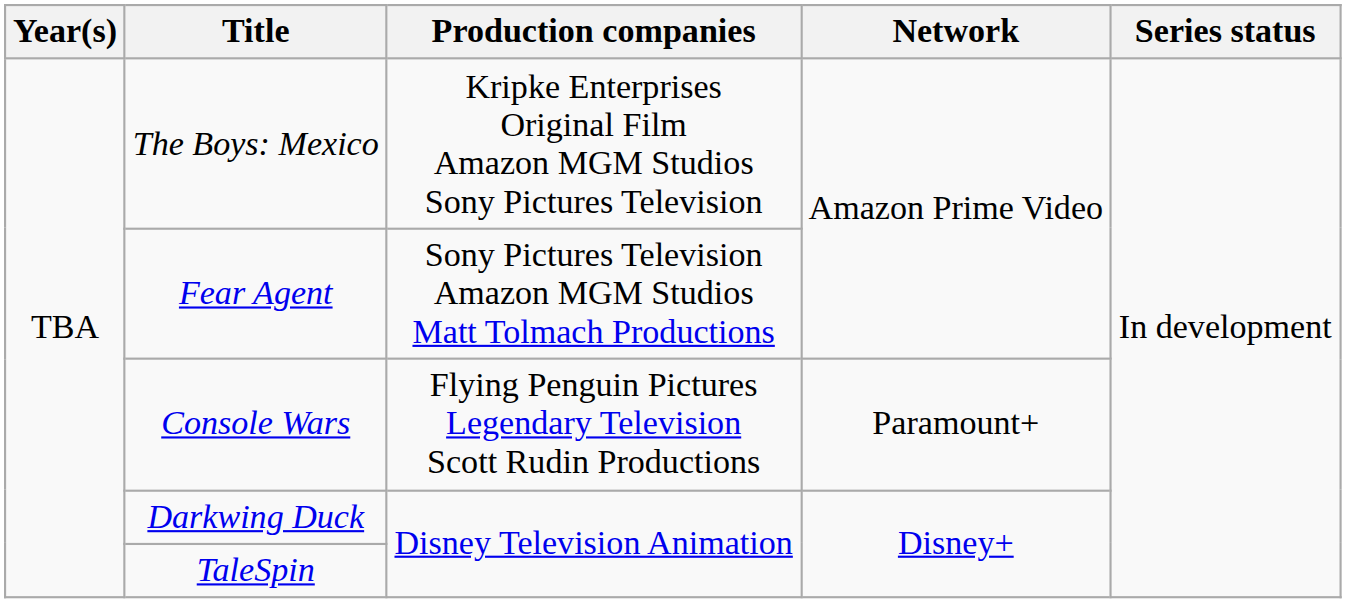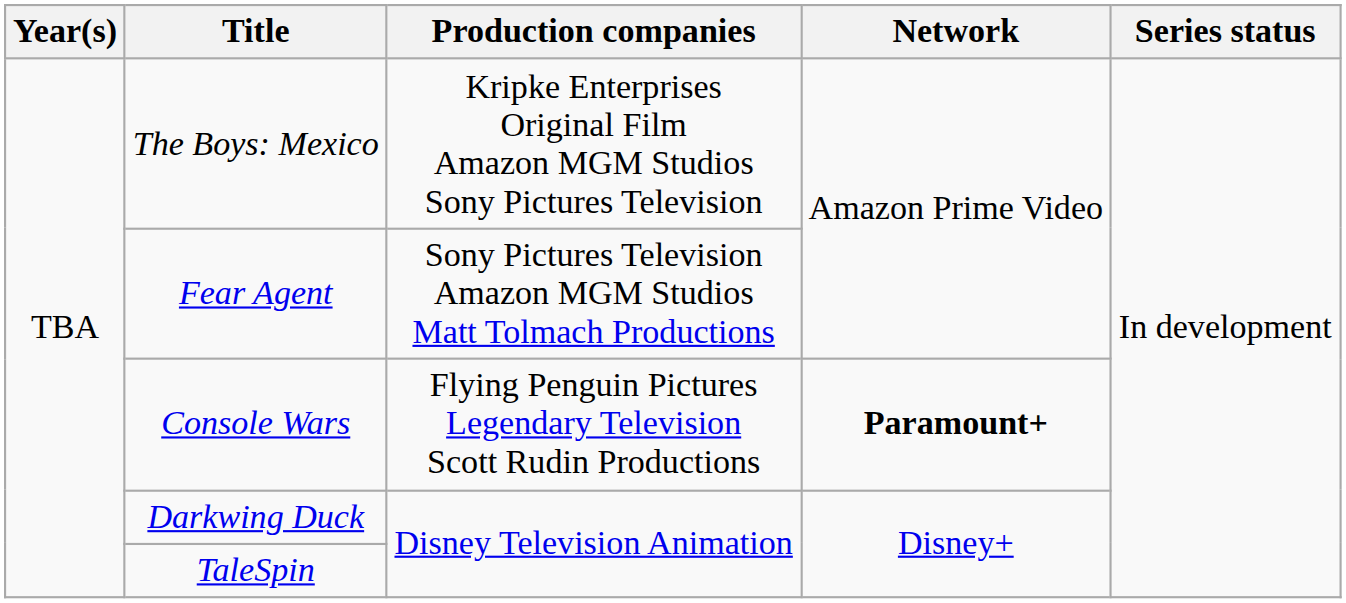(956, 423) normal -> (956, 423) bold
